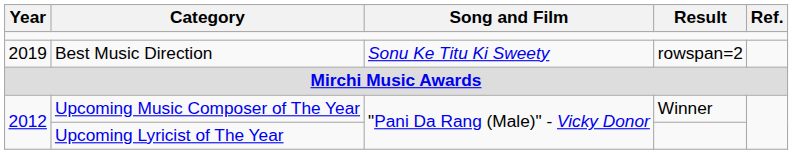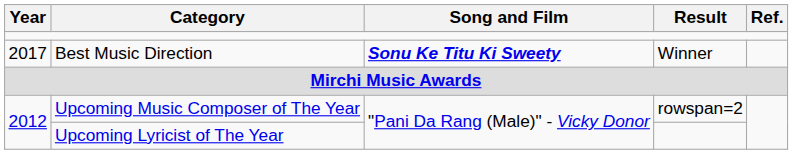(28, 53) 2019 -> (28, 53) 2017
(459, 53) normal -> (464, 53) bold
(700, 53) rowspan=2 -> (685, 53) Winner
(685, 108) Winner -> (700, 108) rowspan=2
